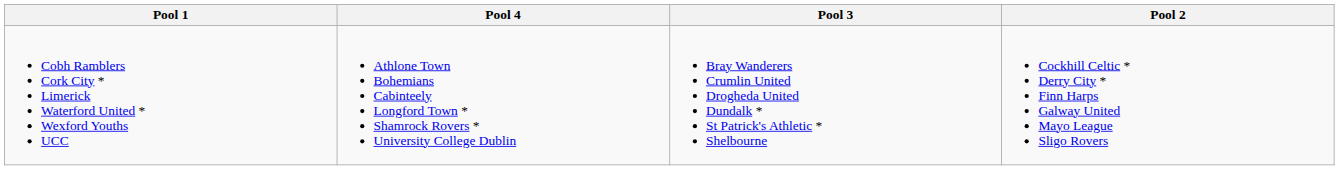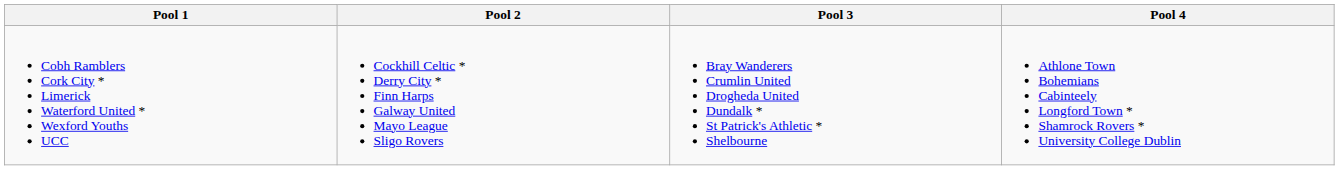columns swapped: (1168, 15) <-> (503, 15)
